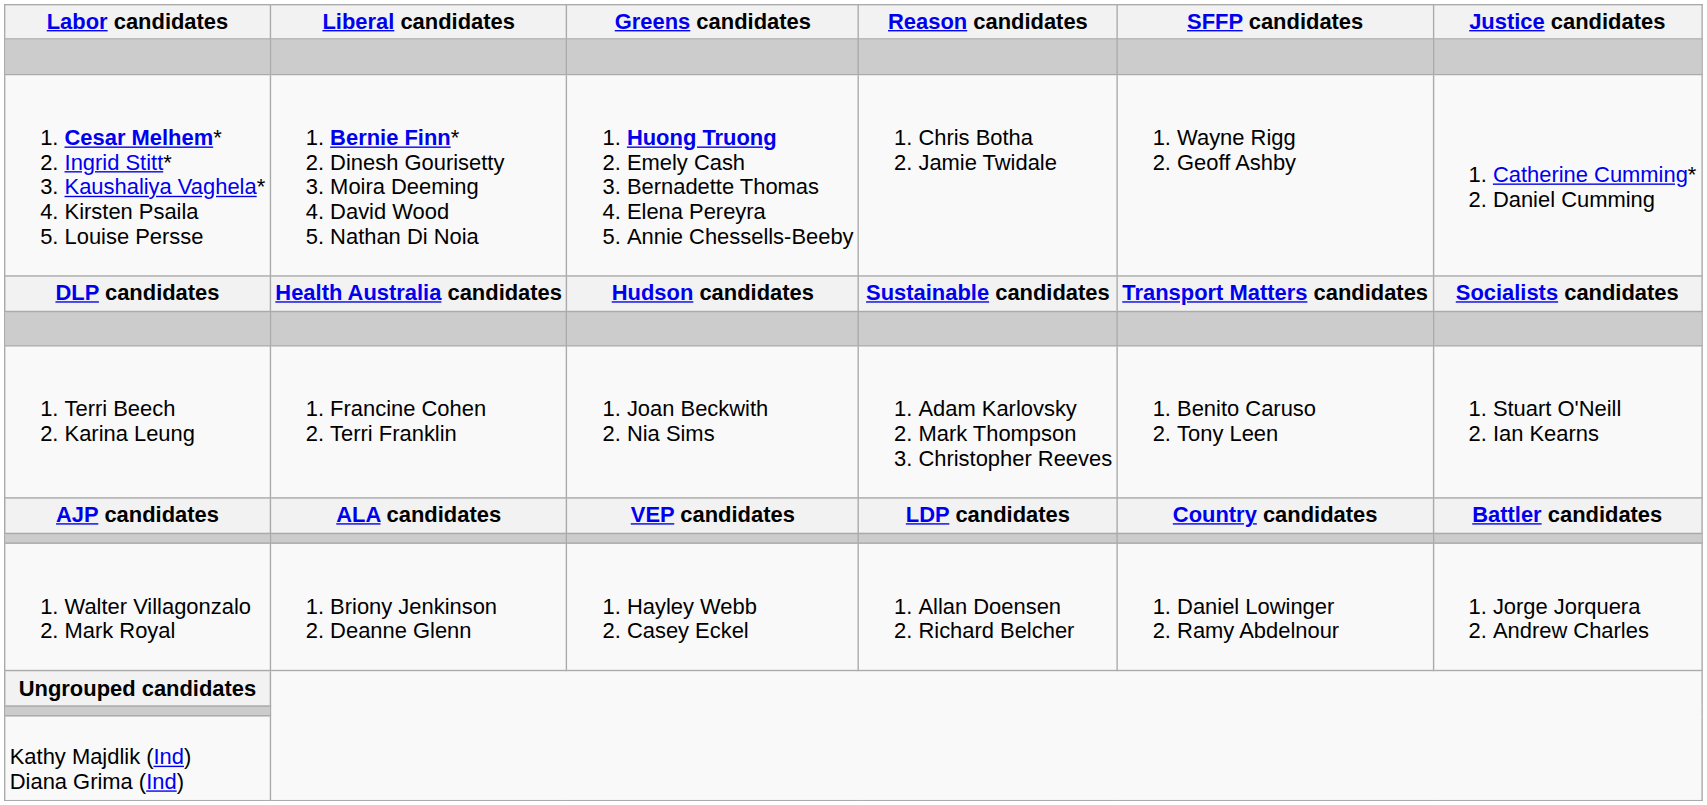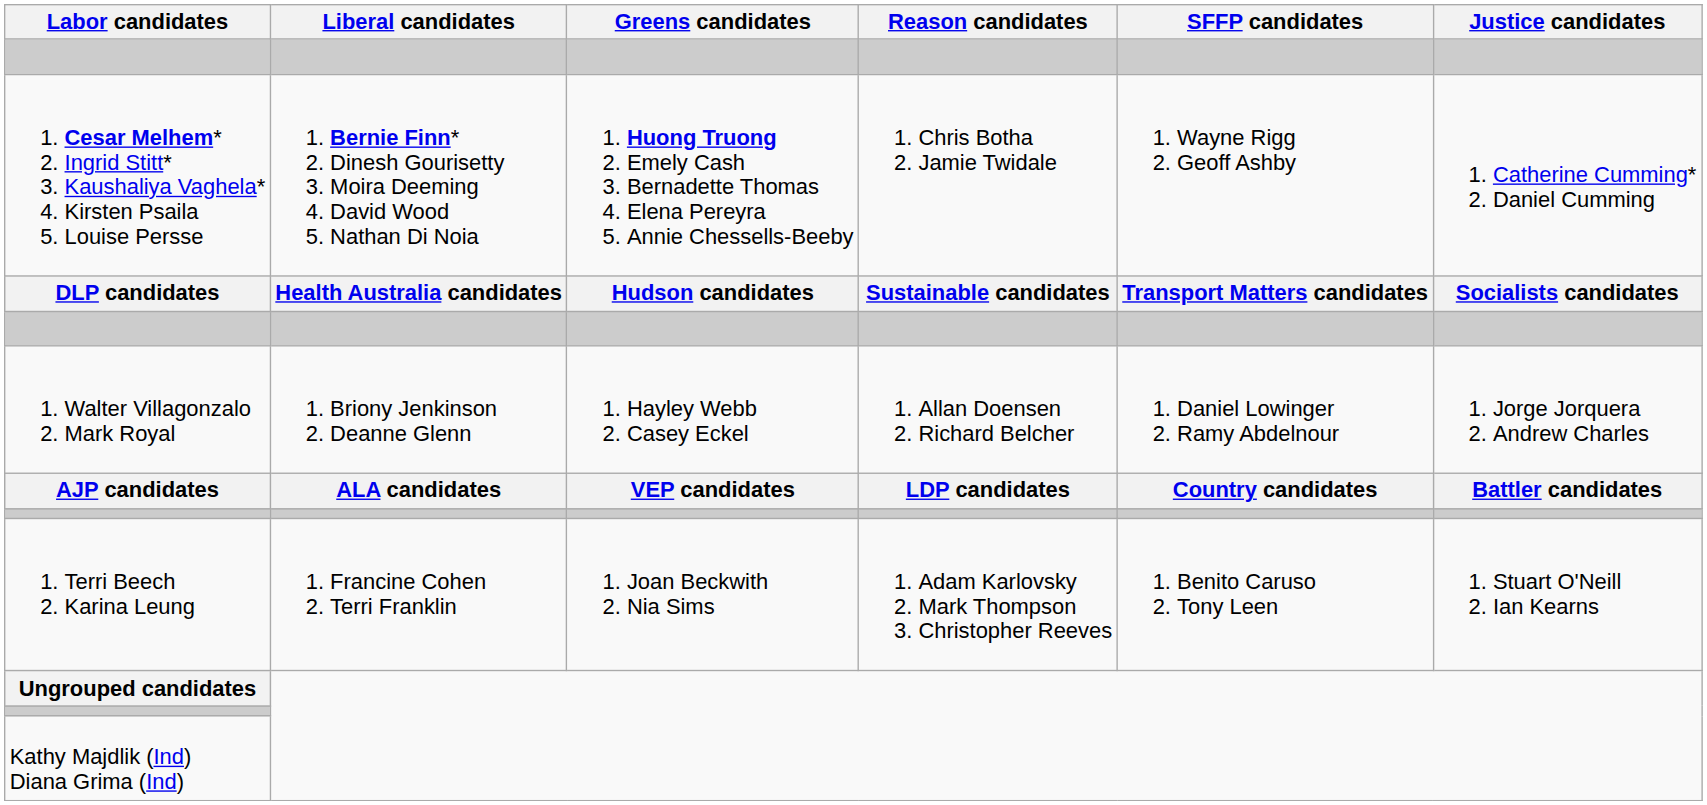rows swapped: (137, 619) <-> (137, 422)
